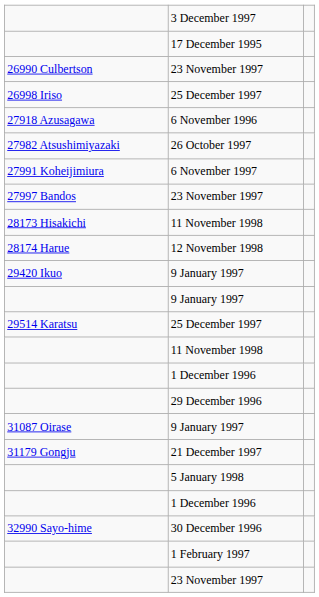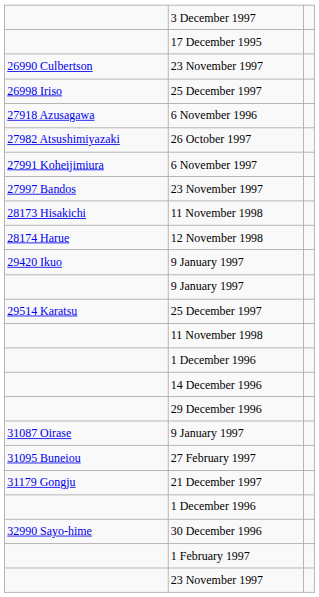+ row: (86, 385)
+ row: (44, 458)
- row: (86, 478)
